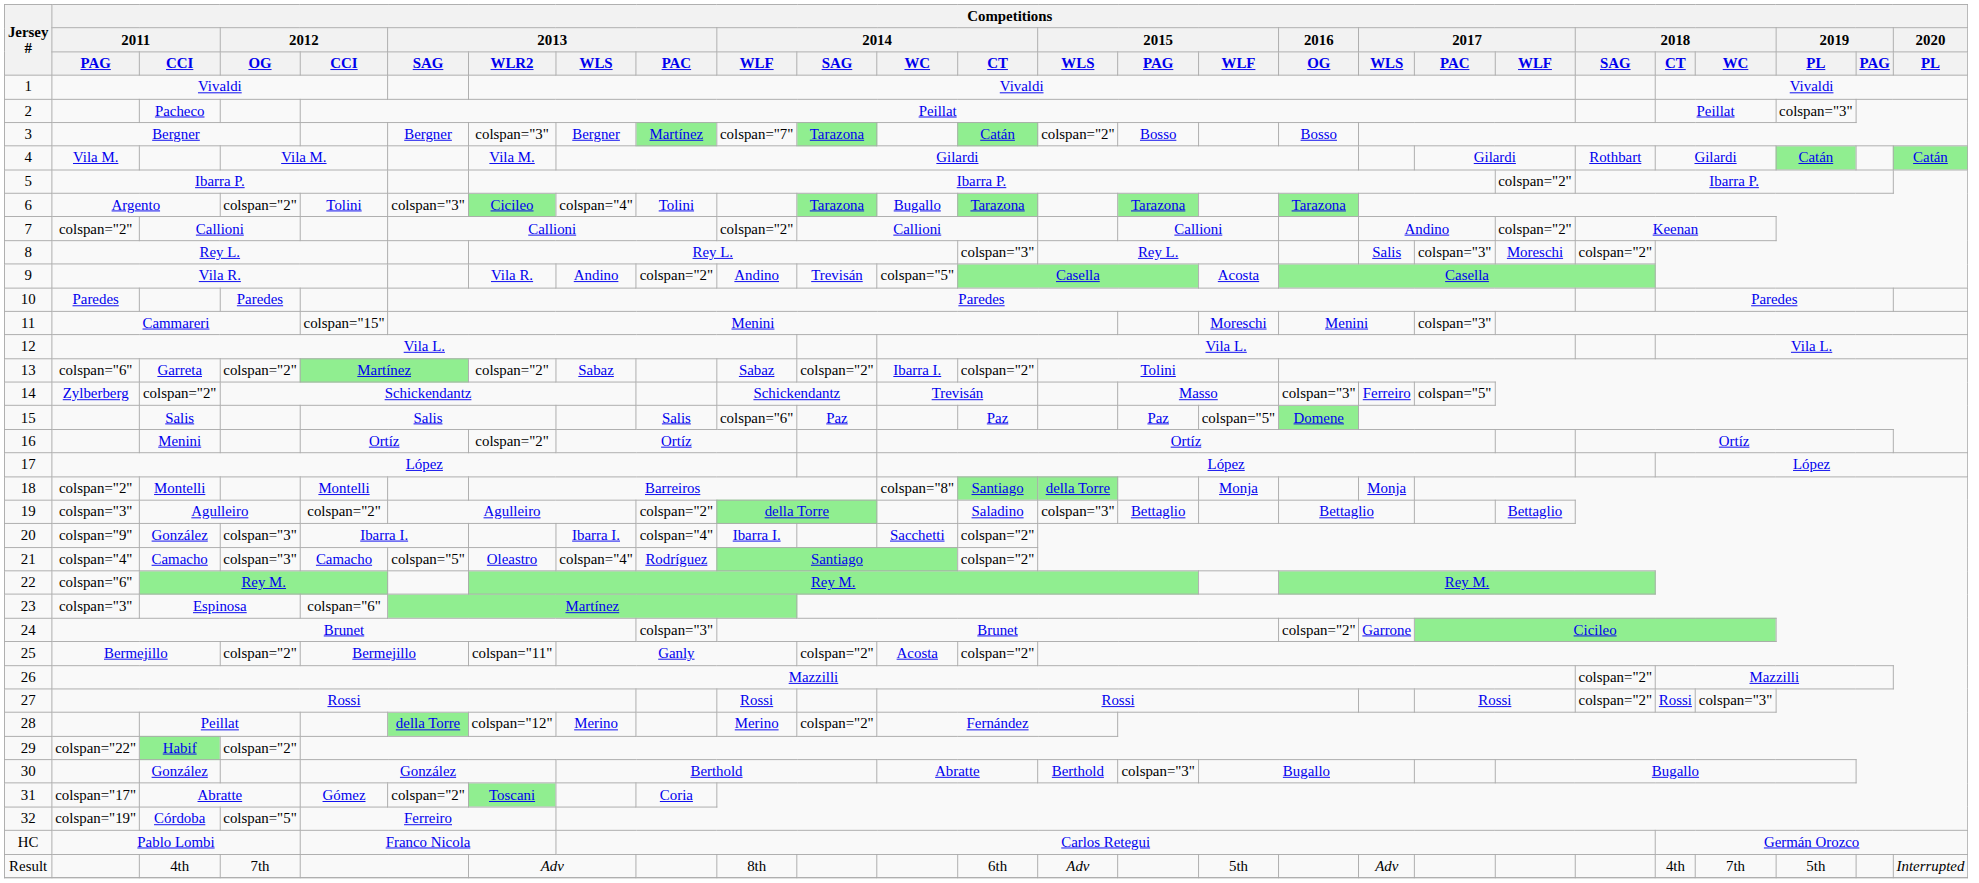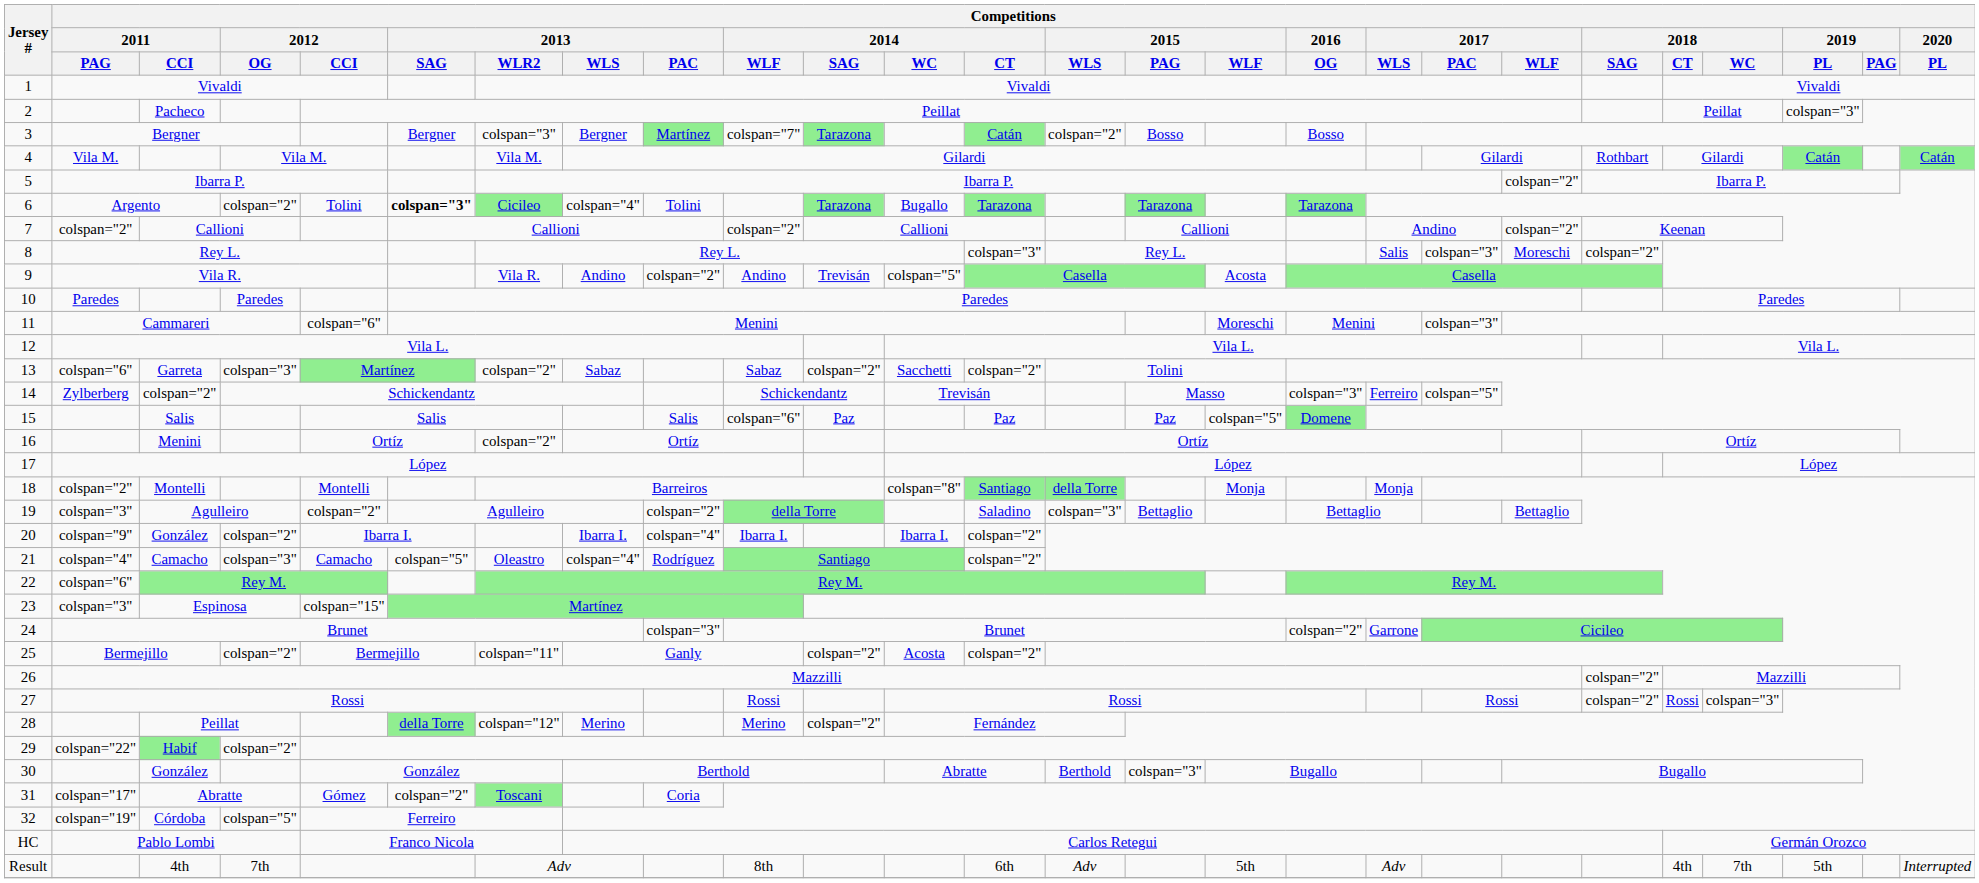(428, 205) normal -> (432, 205) bold
(344, 323) colspan="15" -> (344, 323) colspan="6"
(260, 370) colspan="2" -> (260, 370) colspan="3"
(917, 370) Ibarra I. -> (924, 370) Sacchetti
(260, 535) colspan="3" -> (260, 535) colspan="2"
(917, 535) Sacchetti -> (924, 535) Ibarra I.
(344, 606) colspan="6" -> (344, 606) colspan="15"
